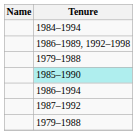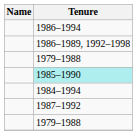(58, 28) 1984–1994 -> (58, 28) 1986–1994
(58, 91) 1986–1994 -> (58, 91) 1984–1994
